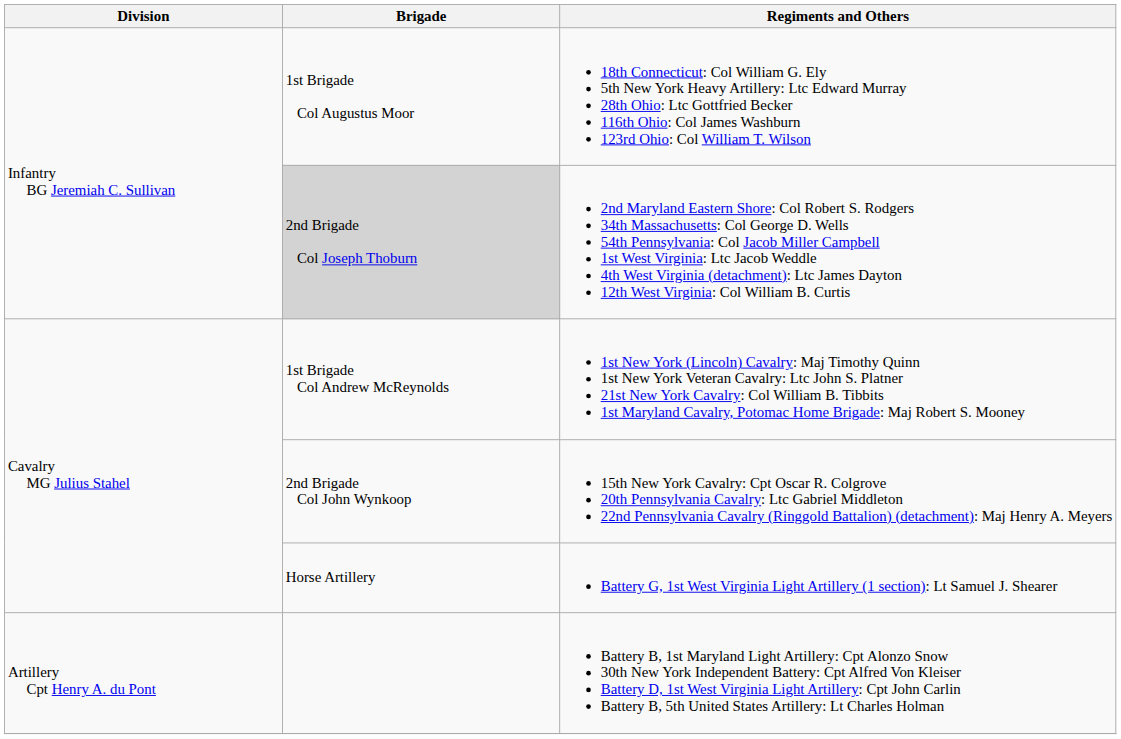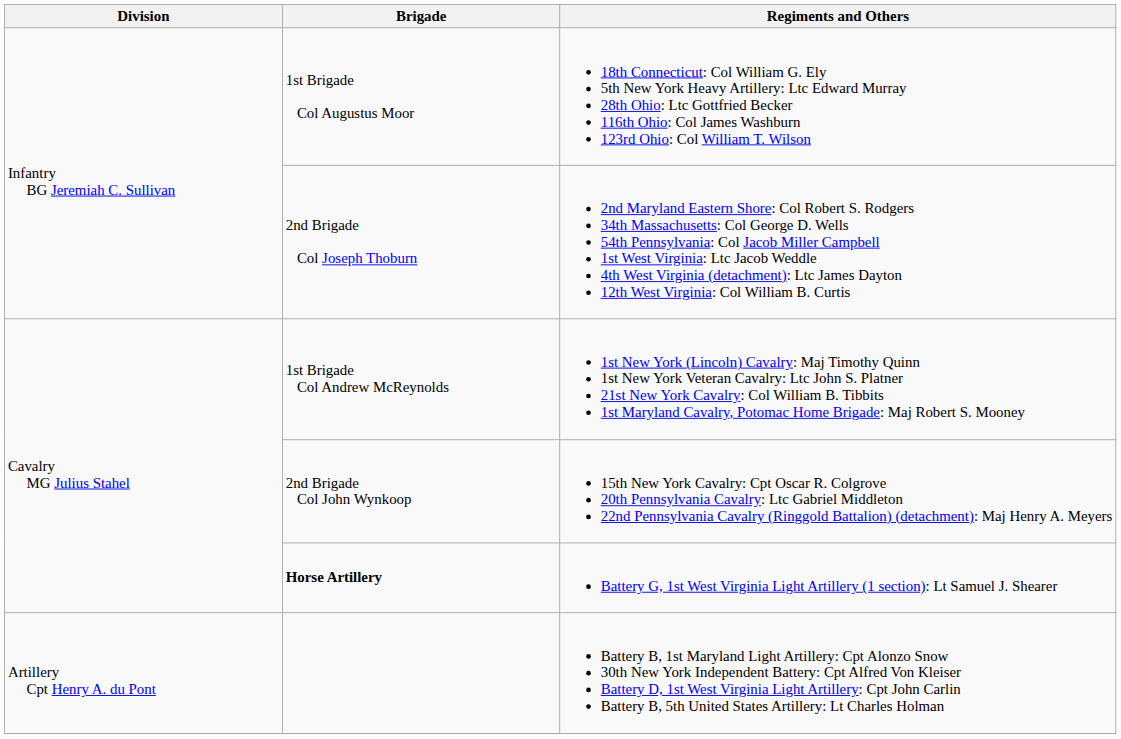(352, 242) lightgrey background -> (352, 242) no background
(331, 577) normal -> (334, 577) bold
